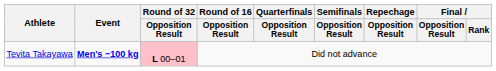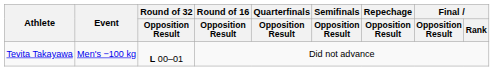(108, 54) bold -> (107, 54) normal
(169, 59) pink background -> (166, 59) no background
